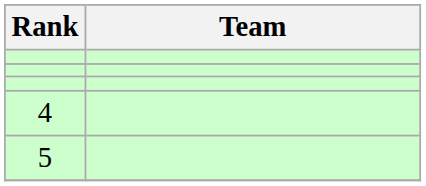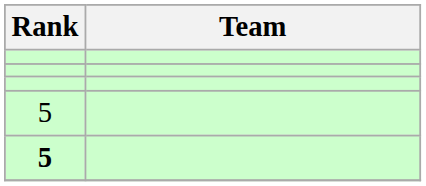(45, 112) 4 -> (45, 112) 5
(45, 157) normal -> (45, 157) bold
